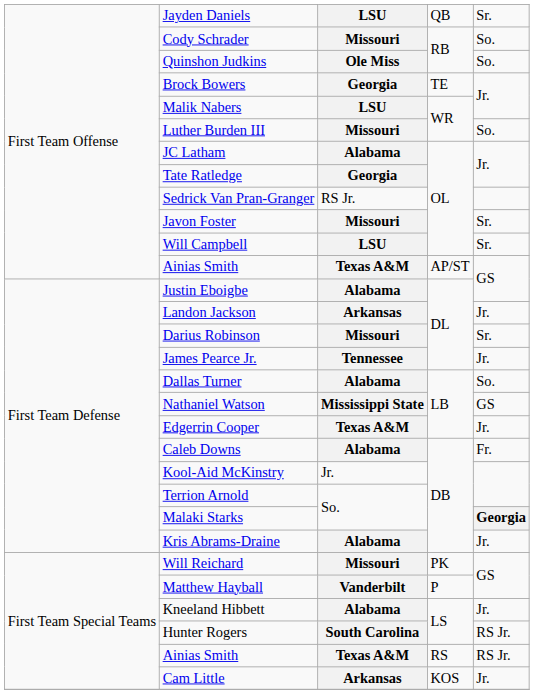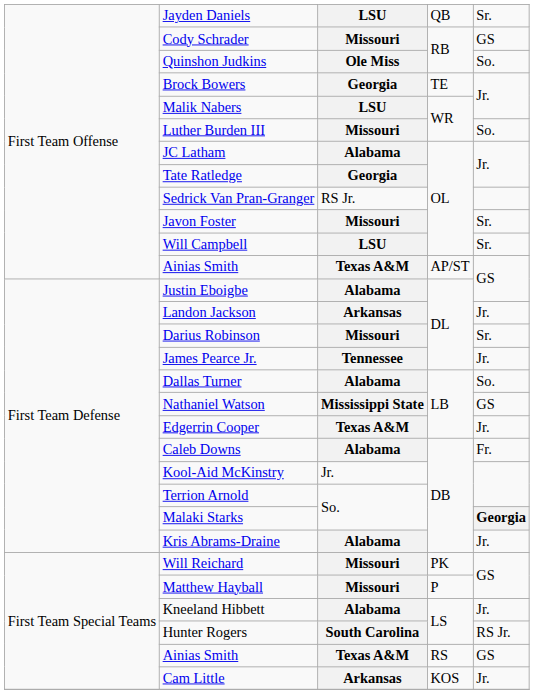(486, 38) So. -> (485, 38) GS
(372, 586) Vanderbilt -> (372, 586) Missouri
(494, 655) RS Jr. -> (485, 655) GS
